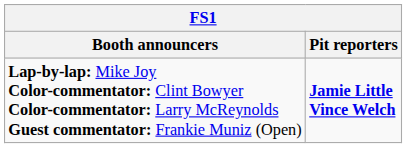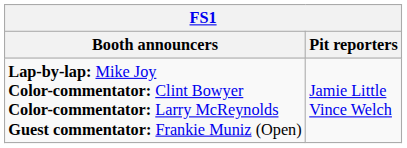(352, 100) bold -> (351, 100) normal
